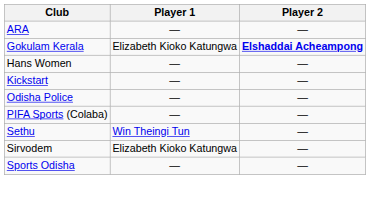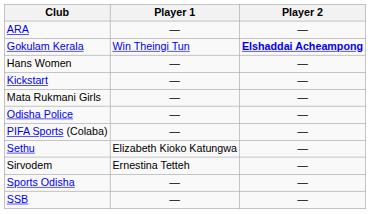(175, 47) Elizabeth Kioko Katungwa -> (151, 47) Win Theingi Tun
+ row: (54, 98)
(151, 132) Win Theingi Tun -> (175, 149) Elizabeth Kioko Katungwa
(175, 149) Elizabeth Kioko Katungwa -> (151, 166) Ernestina Tetteh
+ row: (18, 200)
